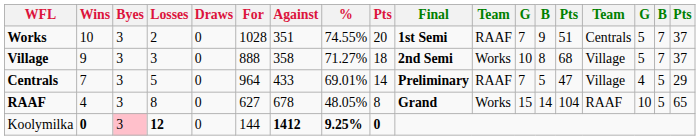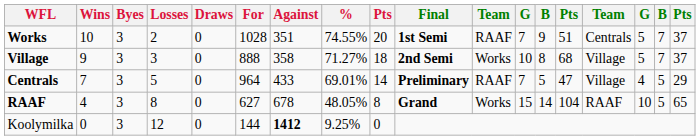(83, 124) bold -> (83, 124) normal
(120, 124) pink background -> (120, 124) no background
(157, 124) bold -> (157, 124) normal
(344, 124) bold -> (342, 124) normal
(377, 124) bold -> (377, 124) normal
